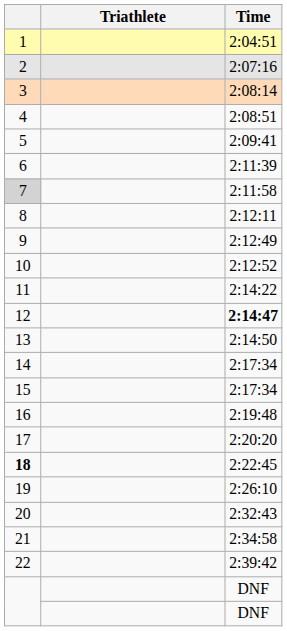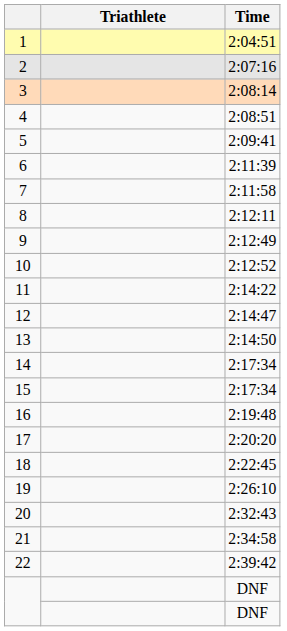(23, 191) lightgrey background -> (23, 191) no background
(253, 315) bold -> (252, 315) normal
(23, 464) bold -> (23, 464) normal
